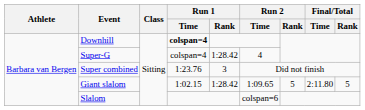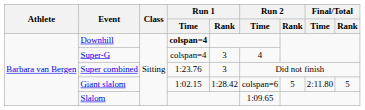(225, 55) 1:28.42 -> (225, 55) 3
(260, 84) 1:09.65 -> (260, 84) colspan=6
(260, 99) colspan=6 -> (260, 99) 1:09.65
